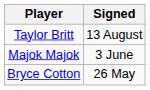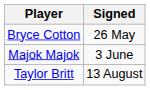rows swapped: (44, 74) <-> (44, 34)
